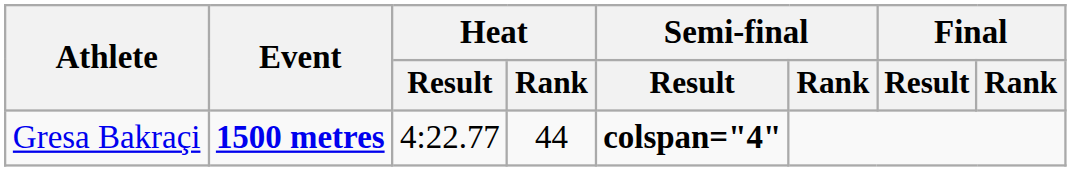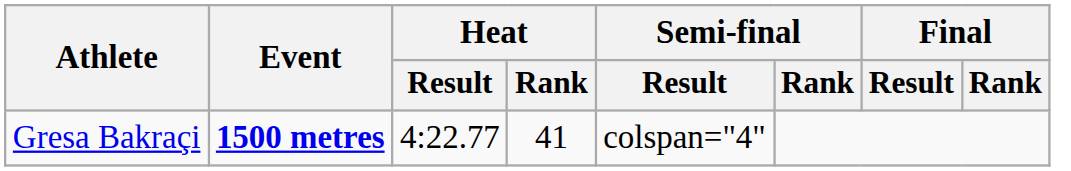(552, 137) 44 -> (552, 137) 41
(692, 137) bold -> (684, 137) normal
